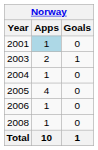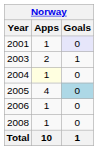(47, 43) lightblue background -> (47, 43) no background
(77, 43) no background -> (77, 43) lavender background
(47, 75) no background -> (47, 75) lightyellow background
(77, 91) no background -> (77, 91) lightblue background
